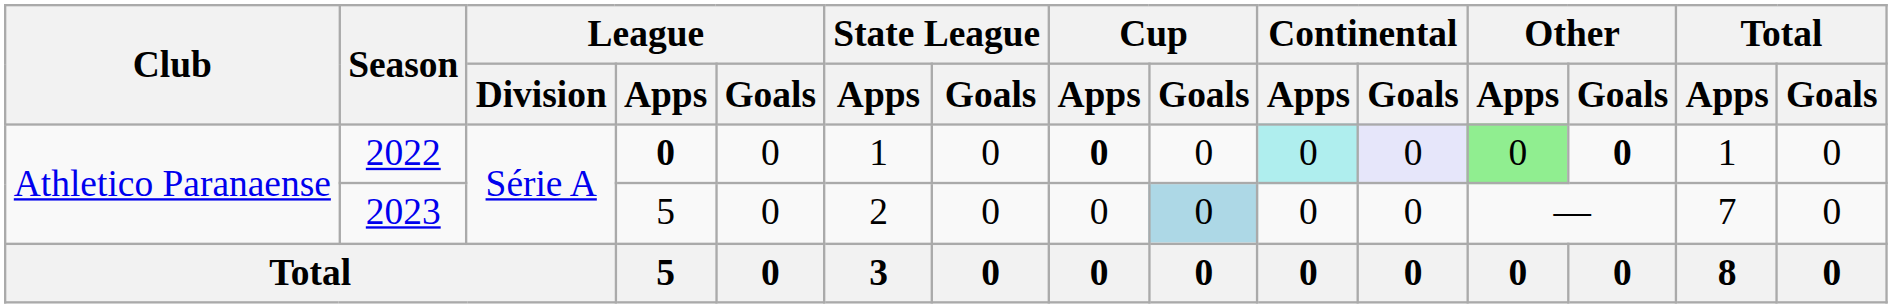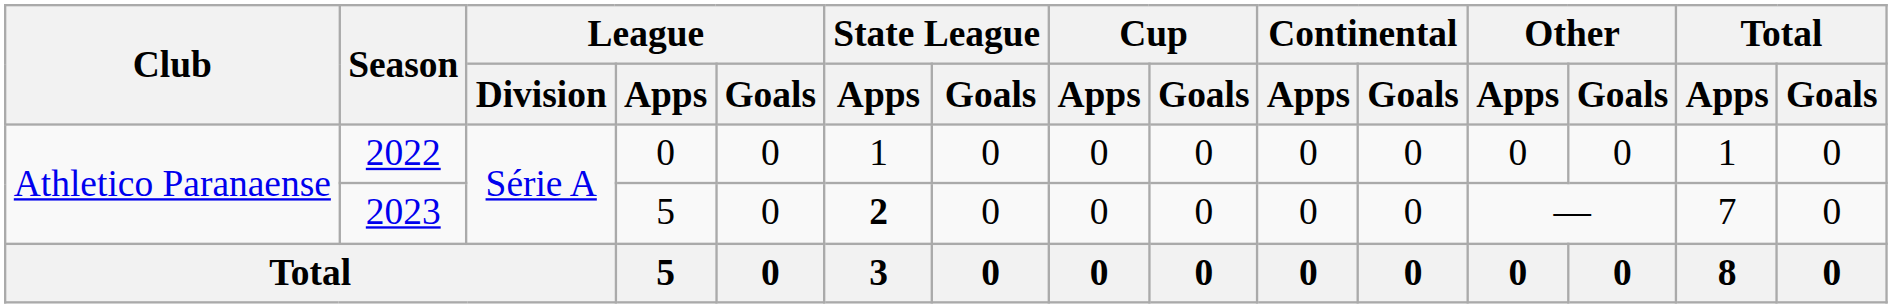(666, 152) bold -> (666, 152) normal
(1099, 152) bold -> (1099, 152) normal
(1308, 152) paleturquoise background -> (1308, 152) no background
(1413, 152) lavender background -> (1413, 152) no background
(1518, 152) lightgreen background -> (1518, 152) no background
(1622, 152) bold -> (1622, 152) normal
(879, 212) normal -> (879, 212) bold
(1204, 212) lightblue background -> (1204, 212) no background
